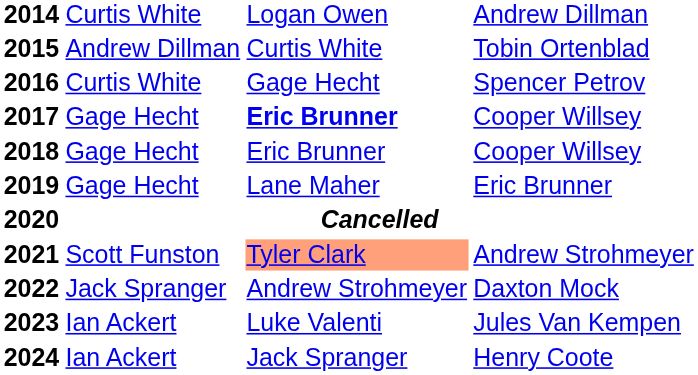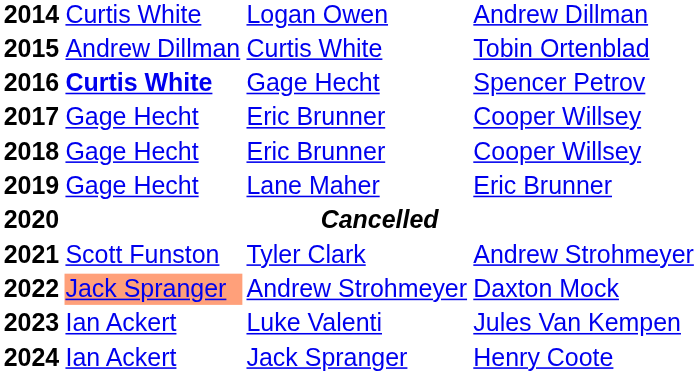(133, 83) normal -> (139, 83) bold
(322, 117) bold -> (316, 117) normal
(306, 254) lightsalmon background -> (306, 254) no background
(146, 288) no background -> (146, 288) lightsalmon background
